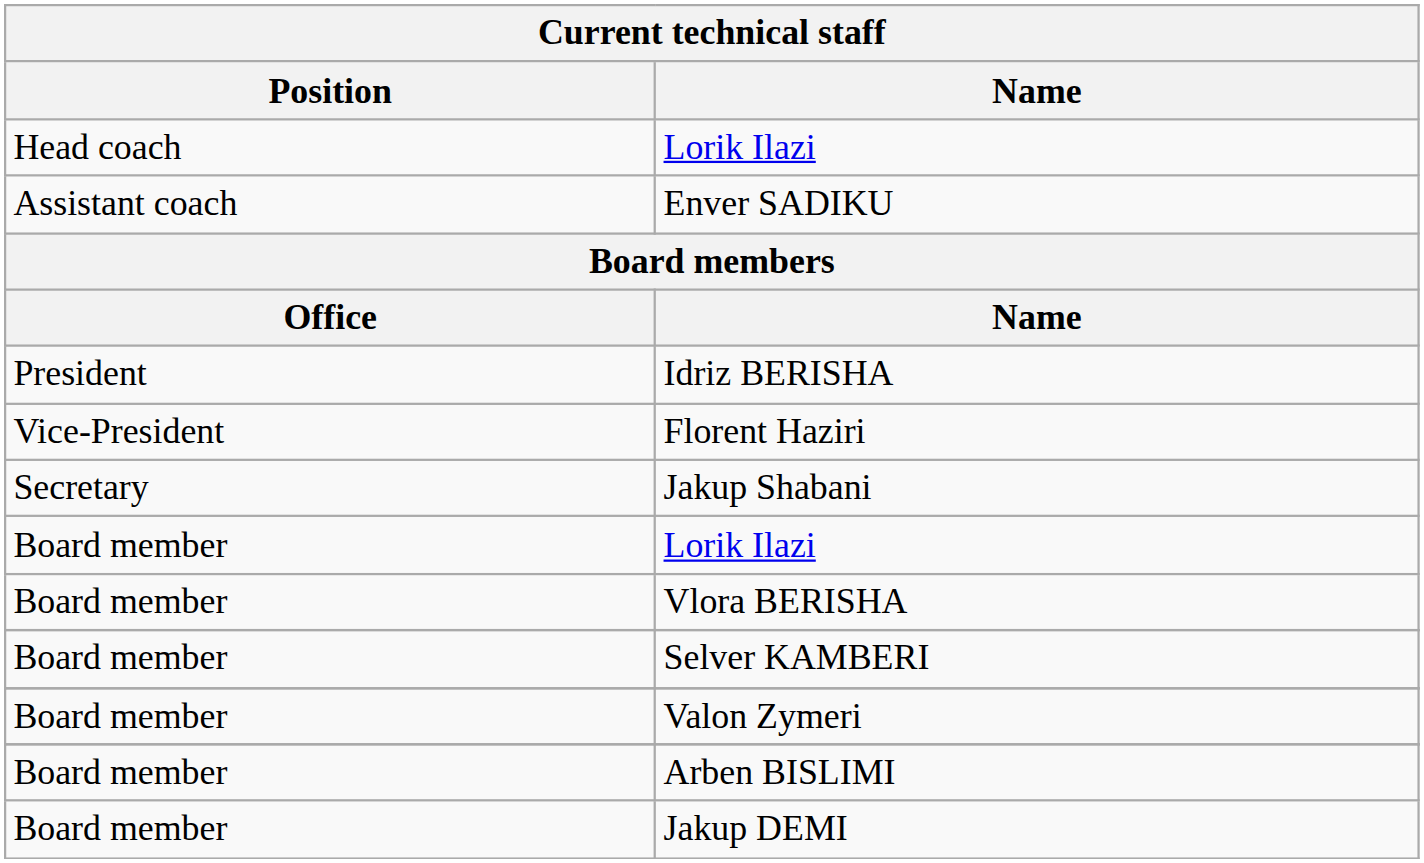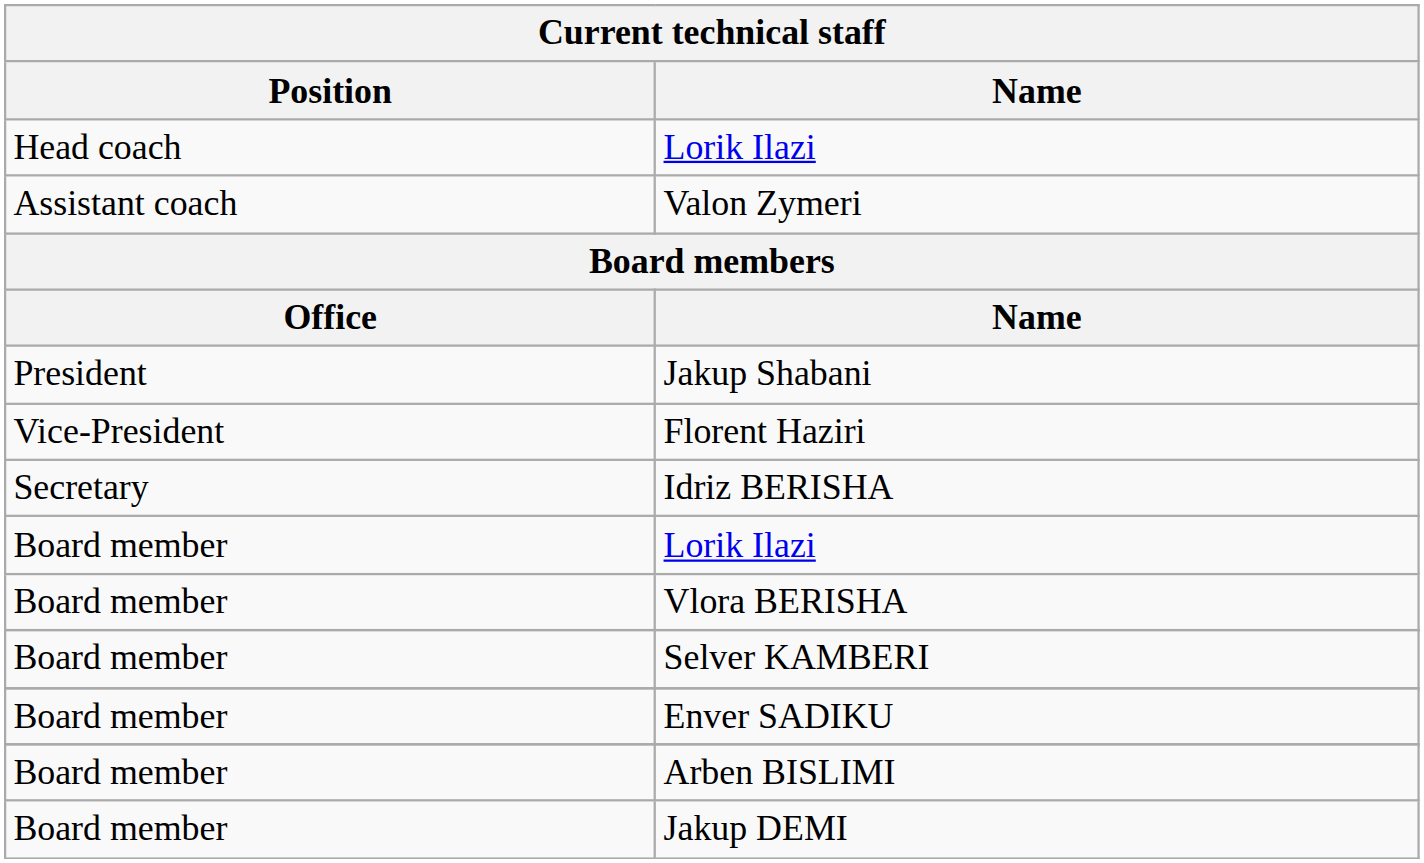(779, 203) Enver SADIKU -> (763, 203) Valon Zymeri
(779, 373) Idriz BERISHA -> (768, 373) Jakup Shabani
(768, 487) Jakup Shabani -> (779, 487) Idriz BERISHA
(763, 714) Valon Zymeri -> (779, 714) Enver SADIKU
